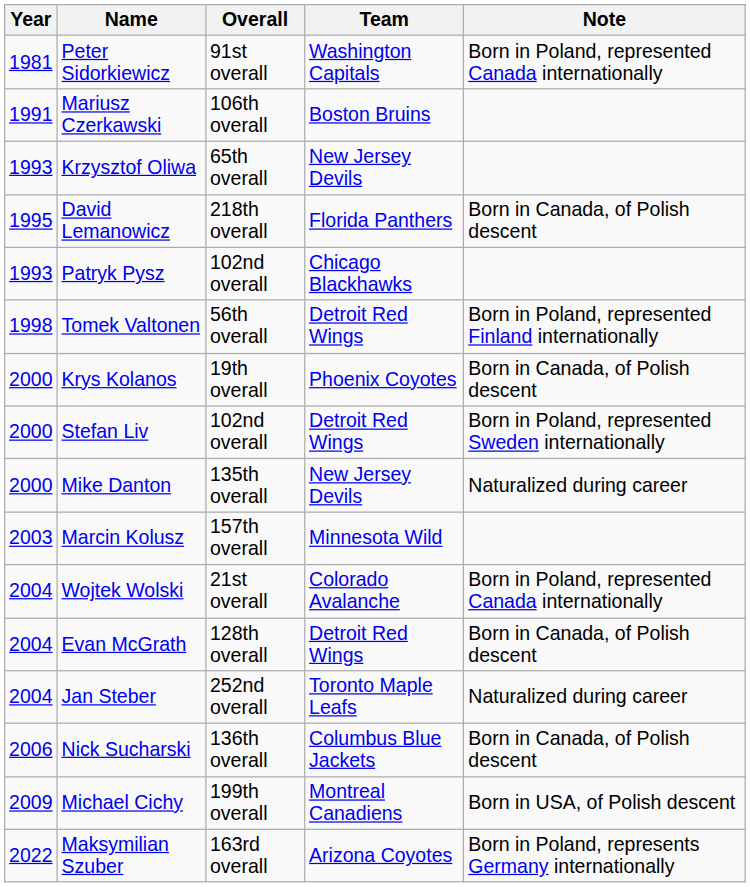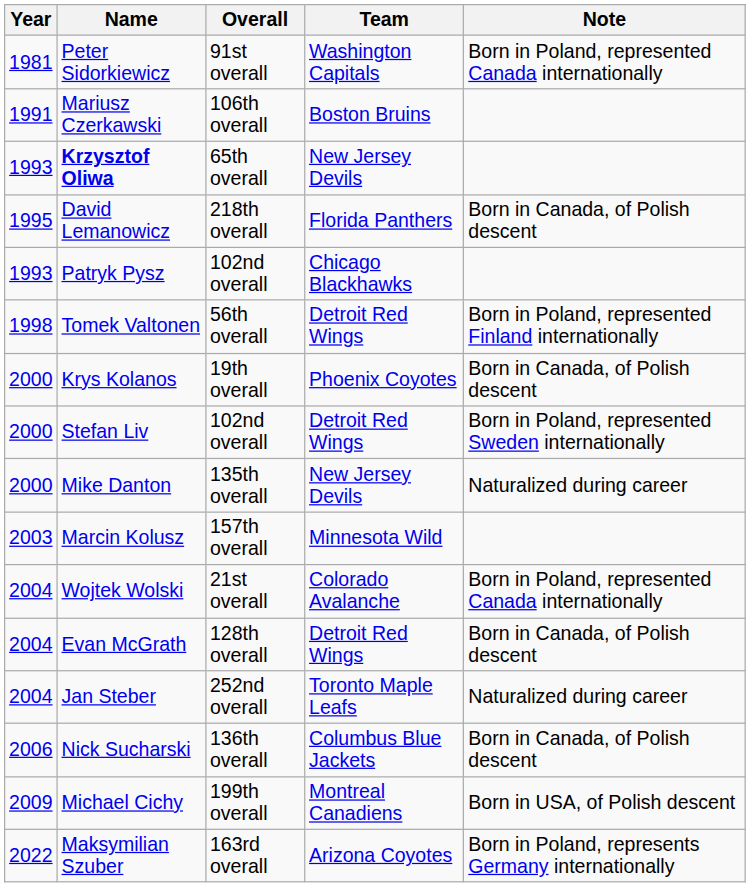(129, 167) normal -> (105, 167) bold
